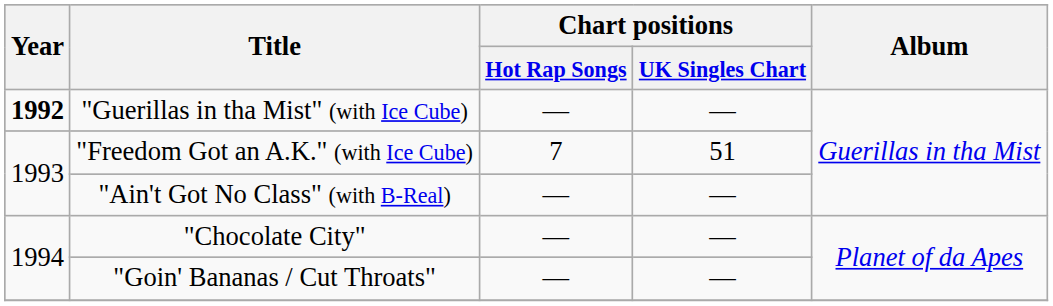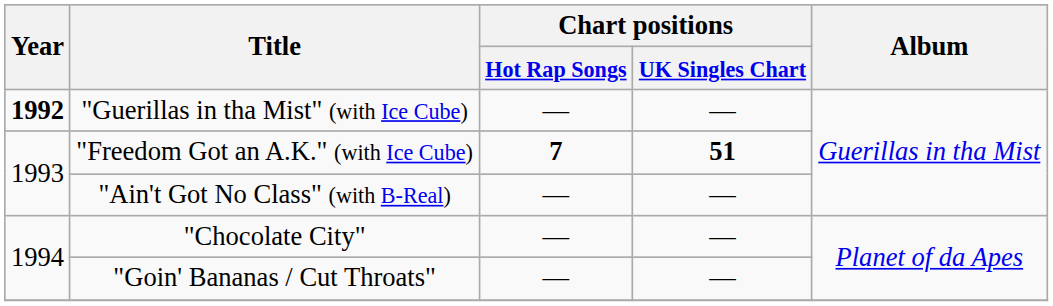(556, 151) normal -> (556, 151) bold
(722, 151) normal -> (722, 151) bold
